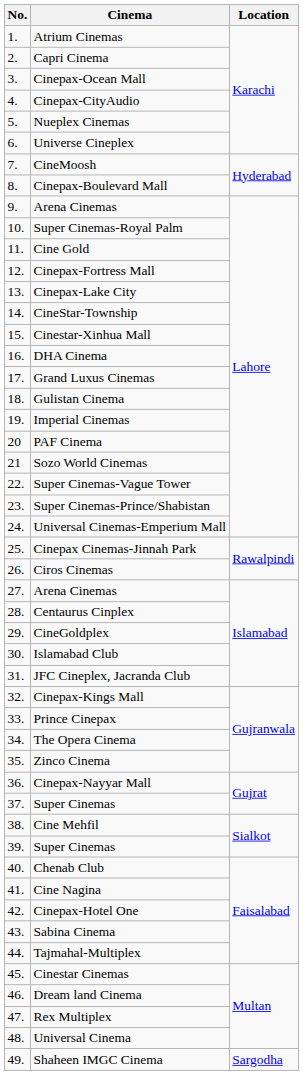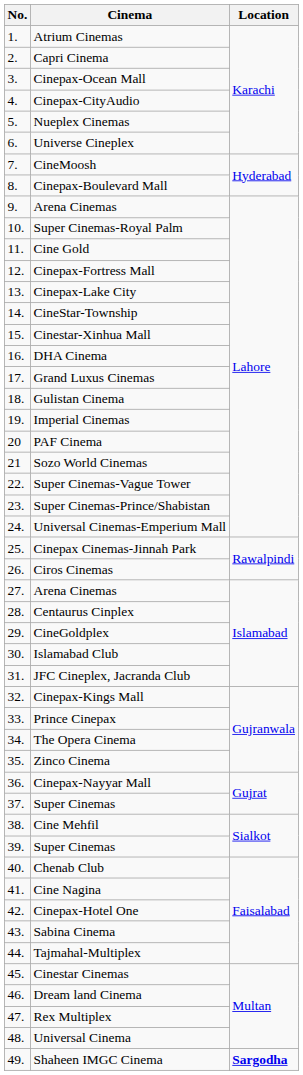(258, 1059) normal -> (260, 1059) bold
